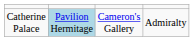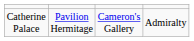(72, 22) lightblue background -> (72, 22) no background
